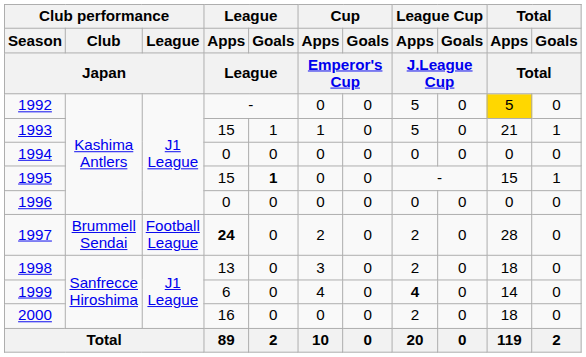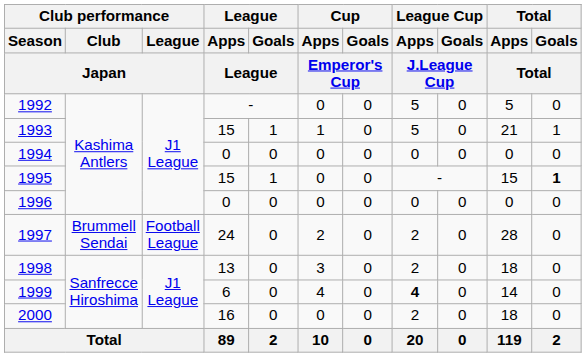(509, 105) gold background -> (509, 105) no background
(273, 178) bold -> (273, 178) normal
(556, 178) normal -> (556, 178) bold
(226, 235) bold -> (226, 235) normal
